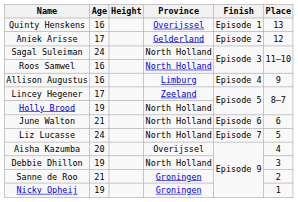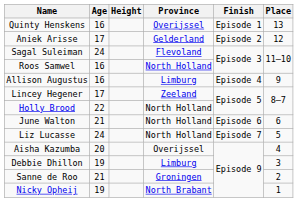(179, 53) North Holland -> (179, 53) Flevoland
(99, 108) 19 -> (99, 108) 22
(179, 163) North Holland -> (179, 163) Limburg
(179, 190) Groningen -> (179, 190) North Brabant
